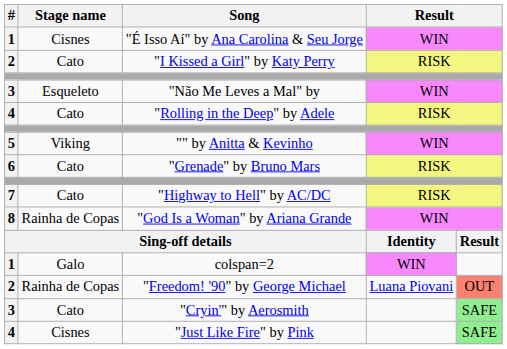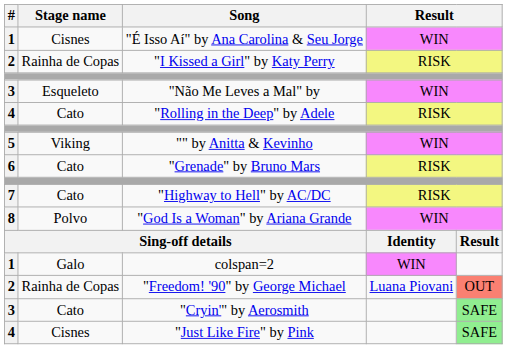(70, 61) Cato -> (70, 61) Rainha de Copas
(70, 218) Rainha de Copas -> (70, 218) Polvo
